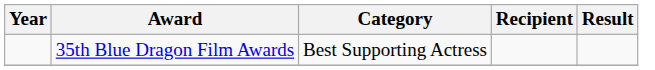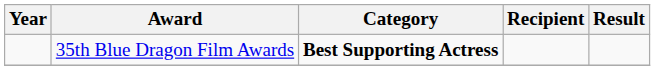(395, 49) normal -> (401, 49) bold
